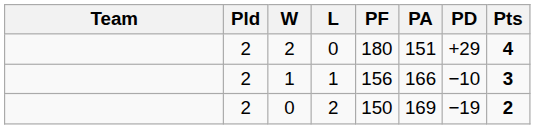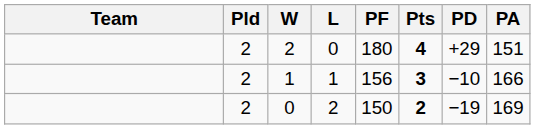columns swapped: (421, 19) <-> (508, 19)
